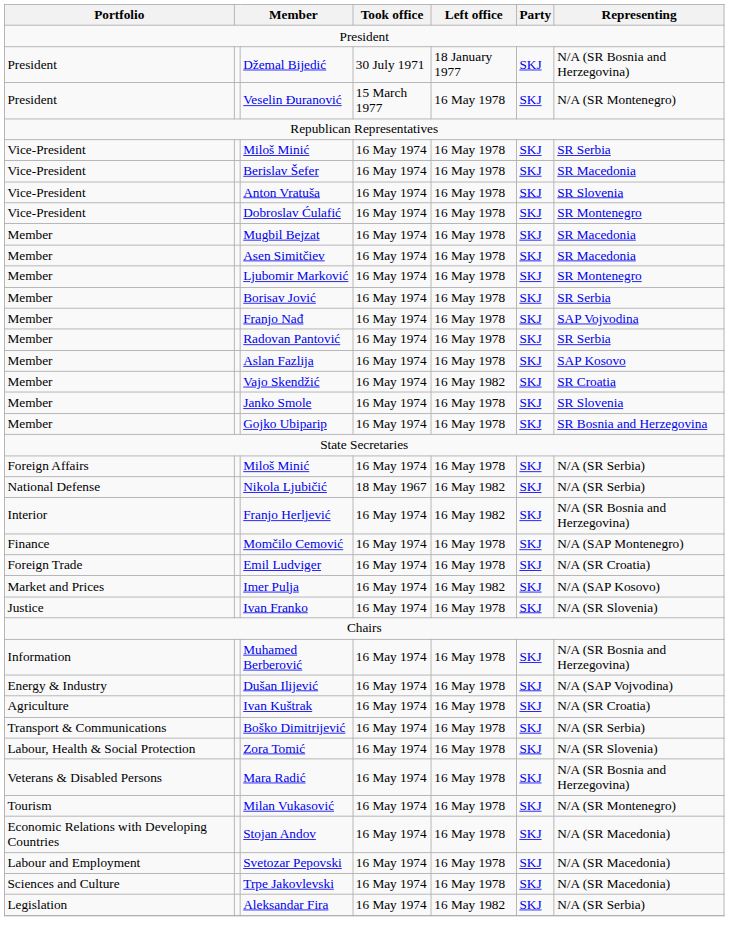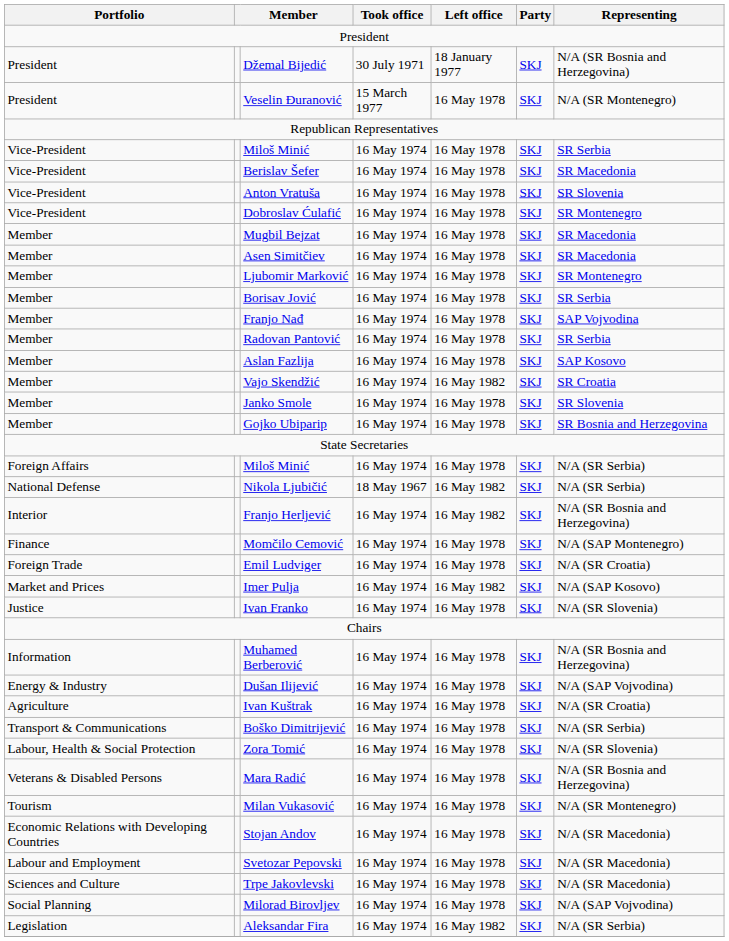+ row: (49, 904)
